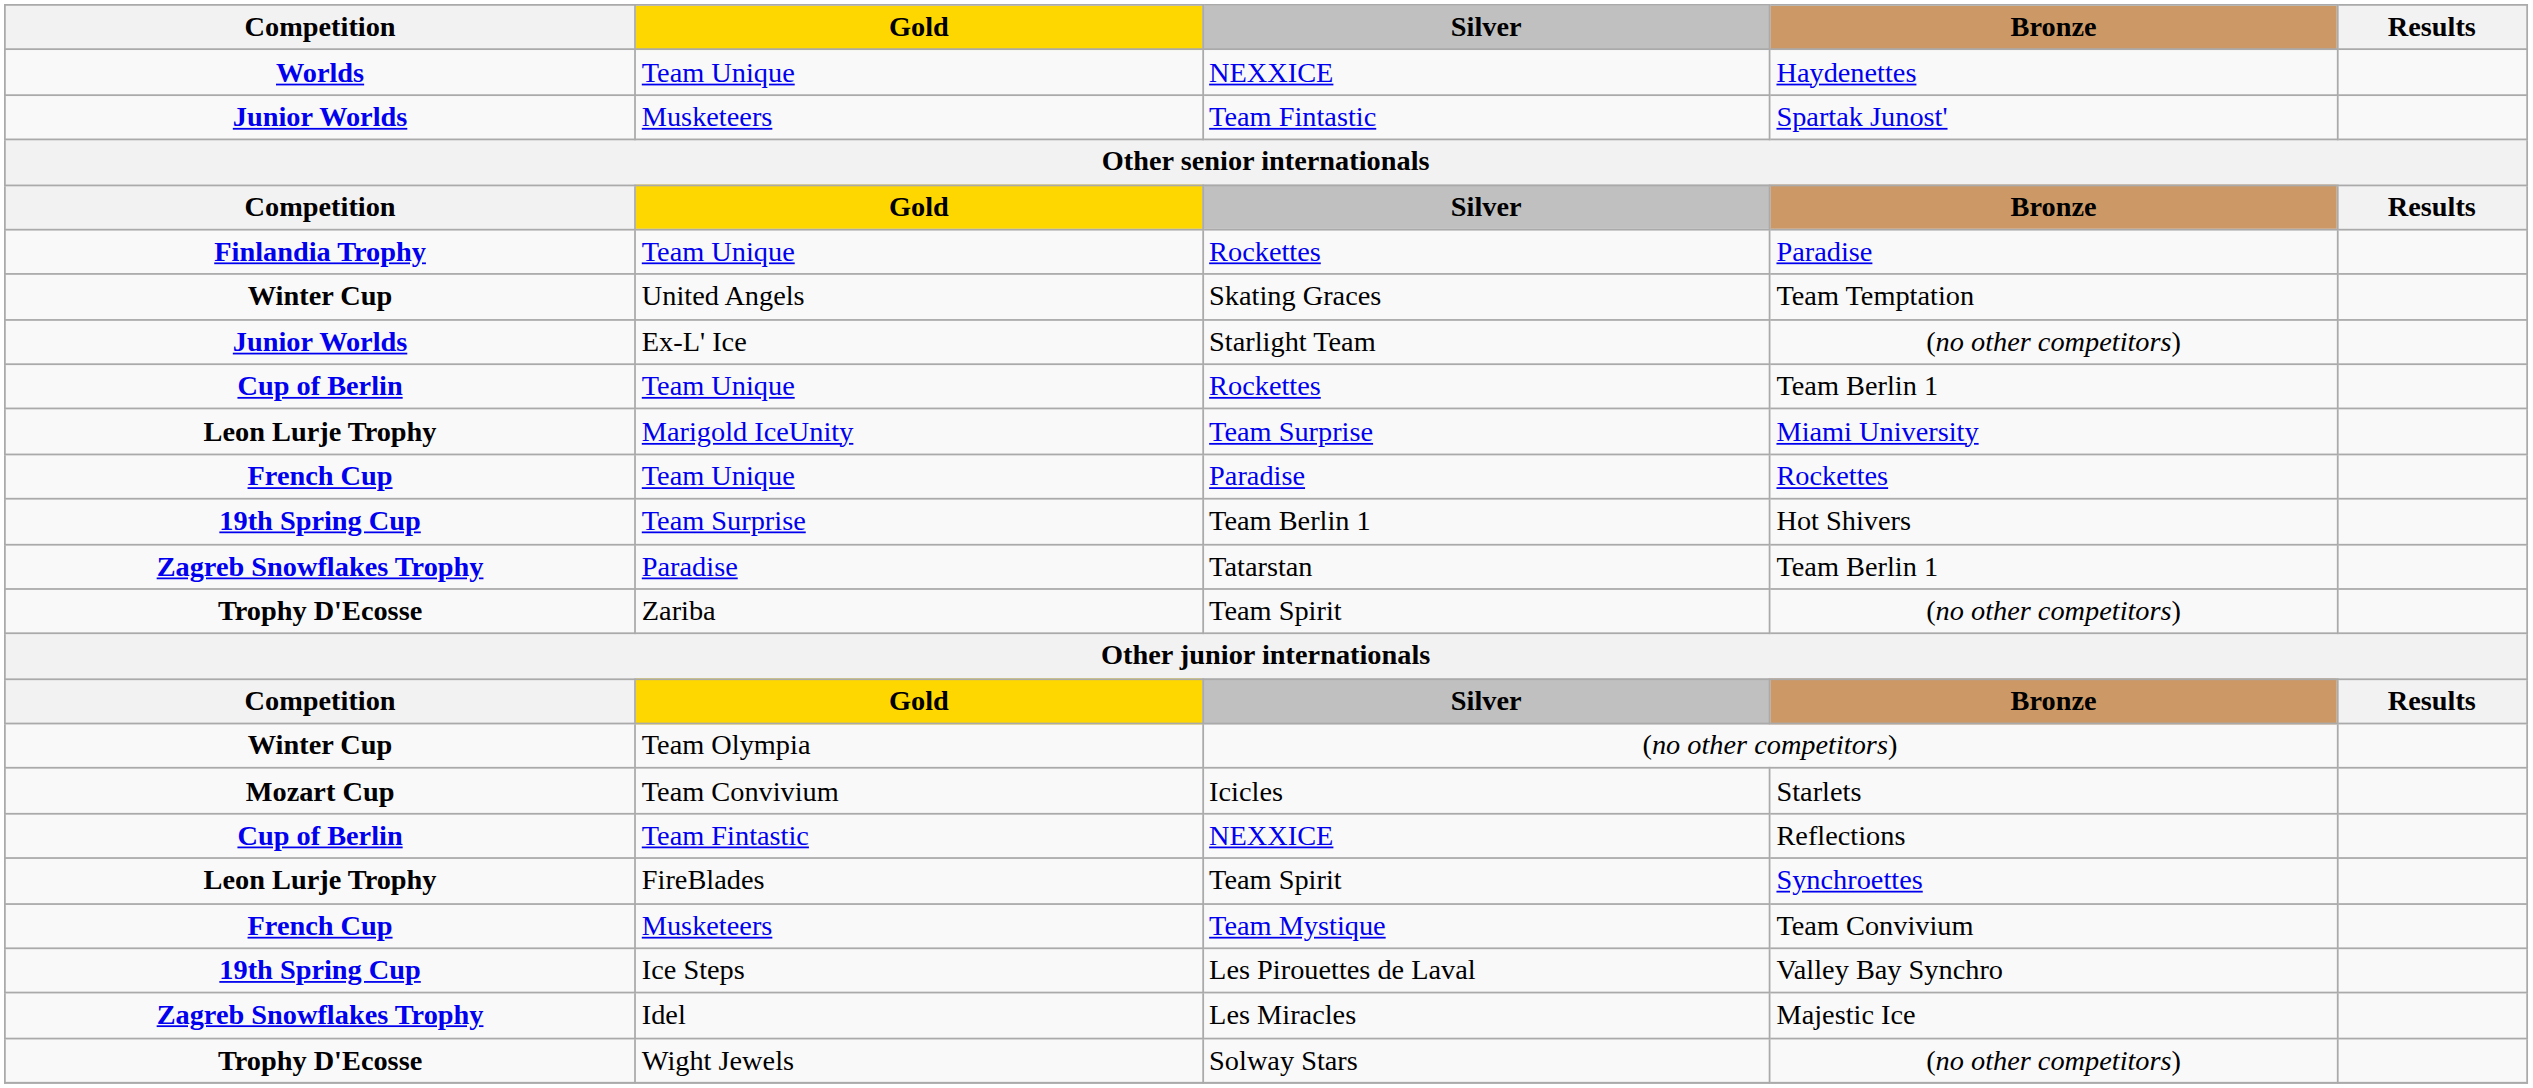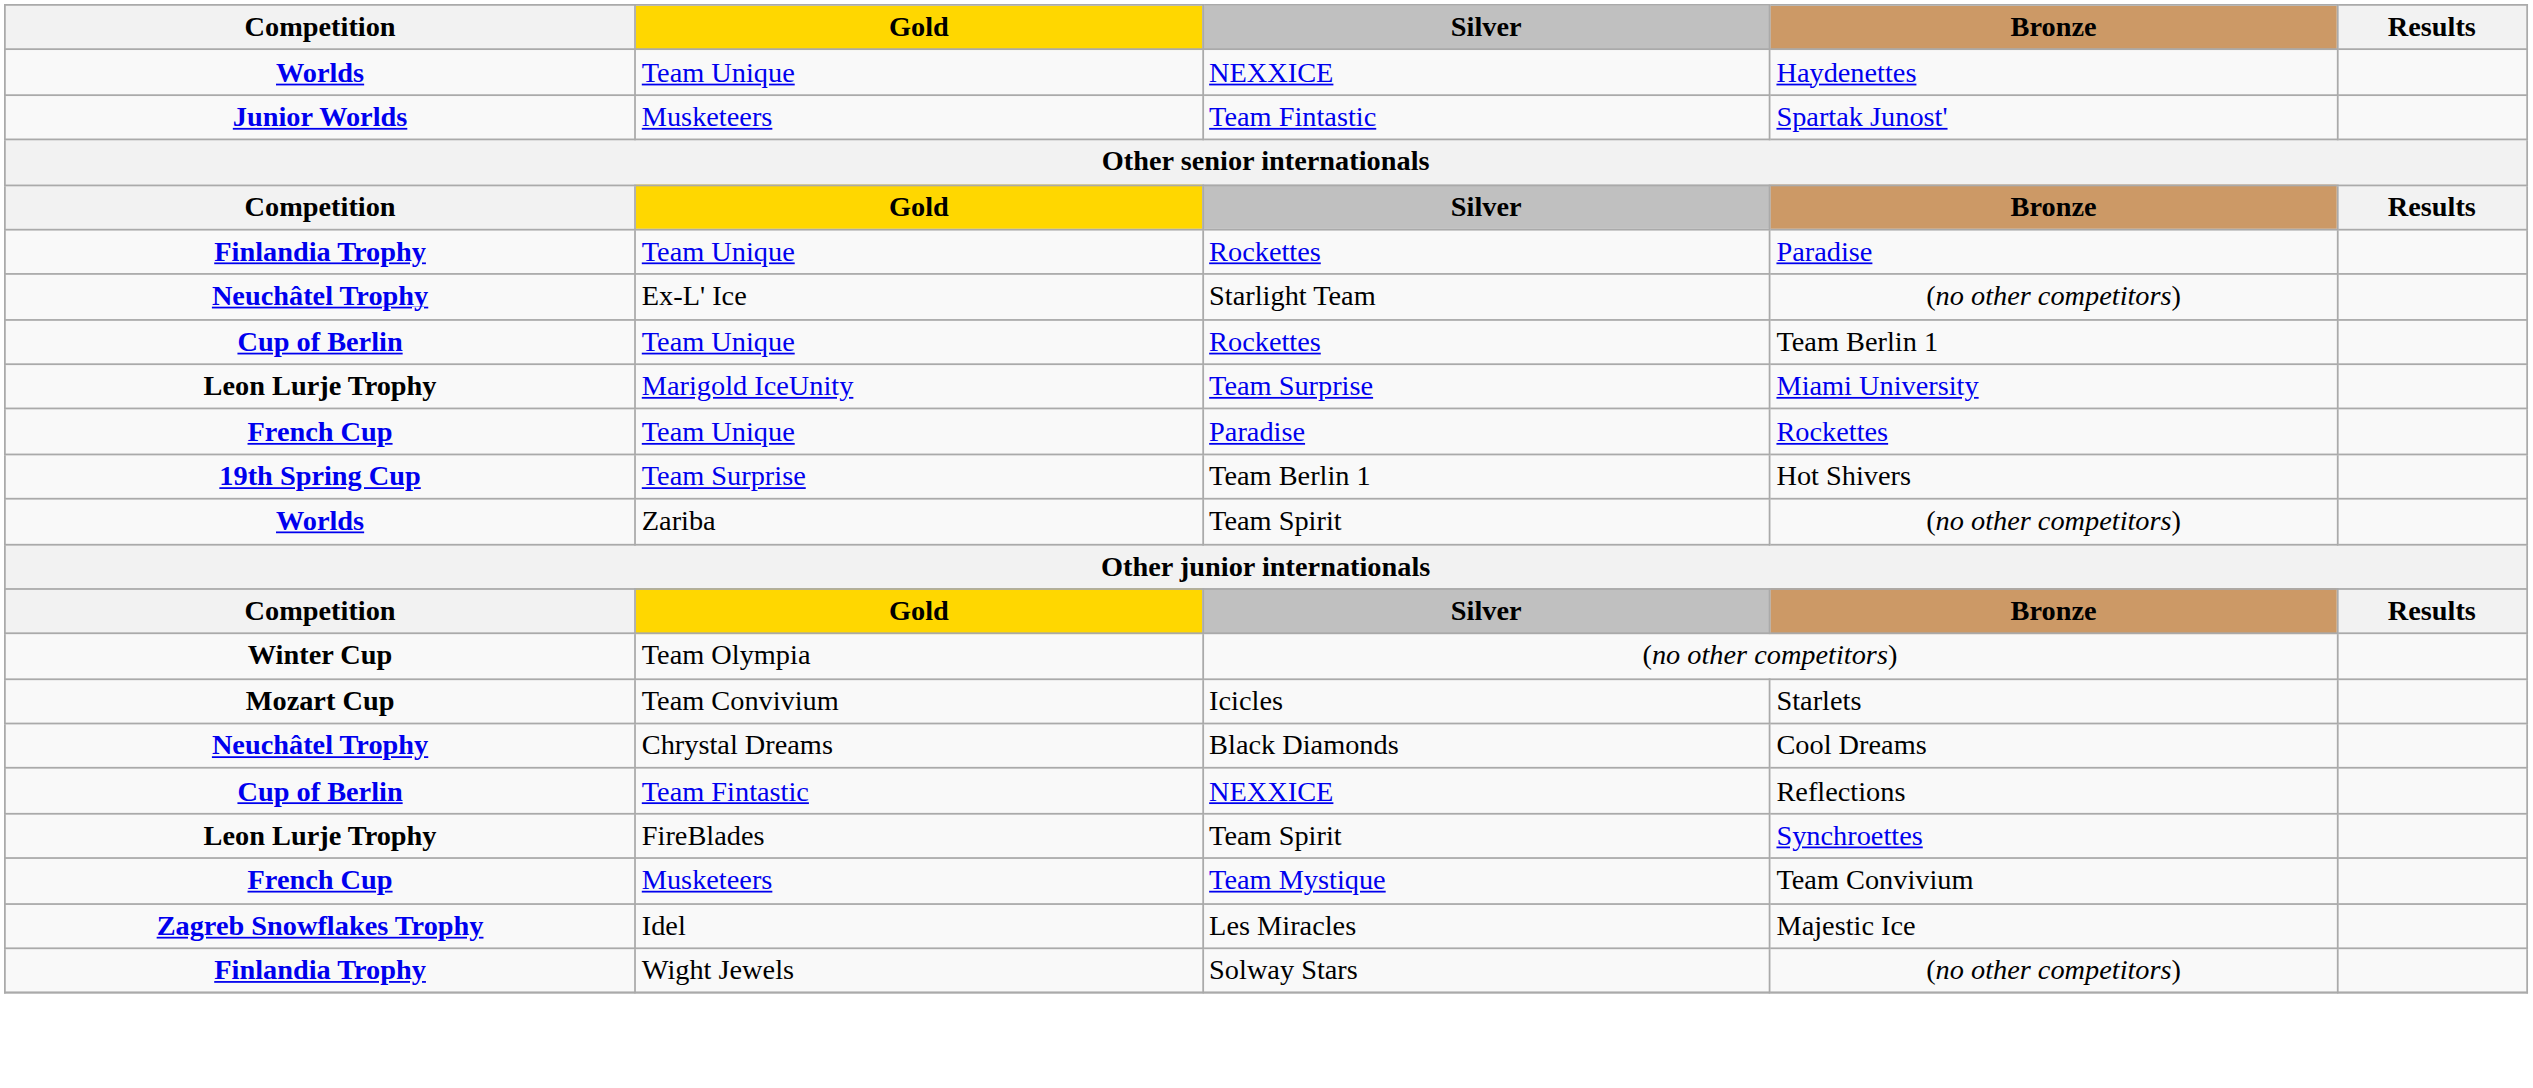- row: (1295, 296)
(320, 341) Junior Worlds -> (320, 296) Neuchâtel Trophy
- row: (1261, 565)
(320, 610) Trophy D'Ecosse -> (320, 521) Worlds
+ row: (1304, 745)
- row: (1342, 970)
(320, 1059) Trophy D'Ecosse -> (320, 970) Finlandia Trophy
